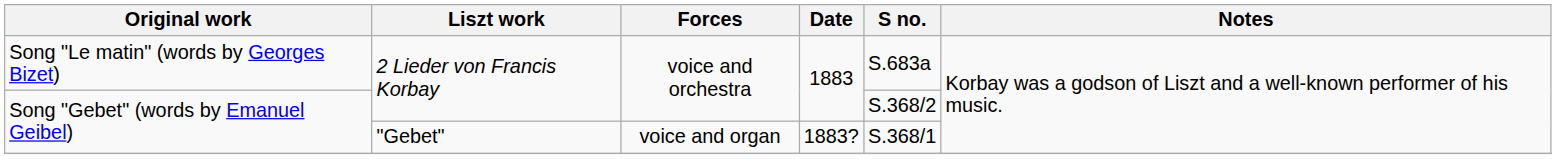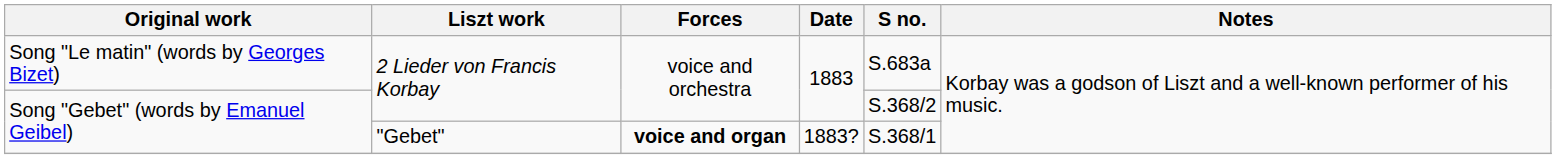(710, 136) normal -> (710, 136) bold
